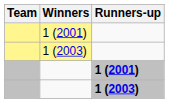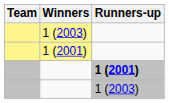(65, 32) 1 (2001) -> (65, 32) 1 (2003)
(65, 51) 1 (2003) -> (65, 51) 1 (2001)
(117, 88) bold -> (117, 88) normal
